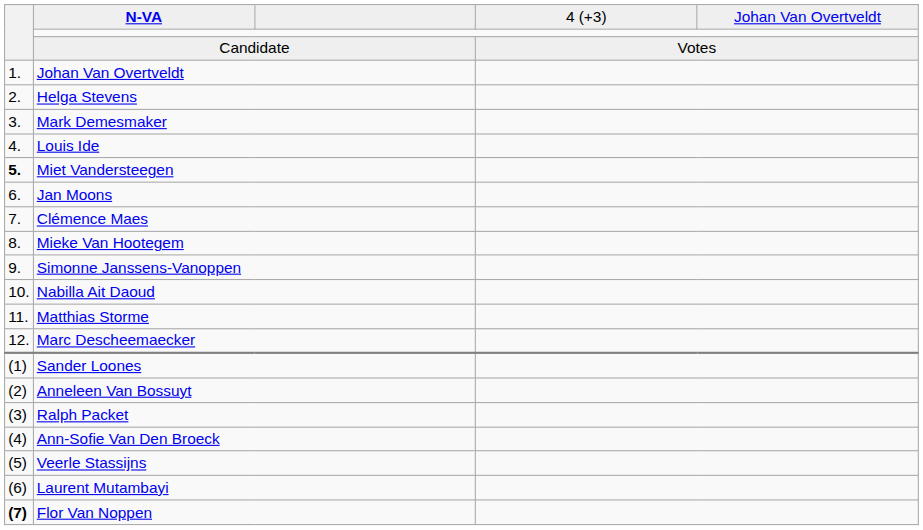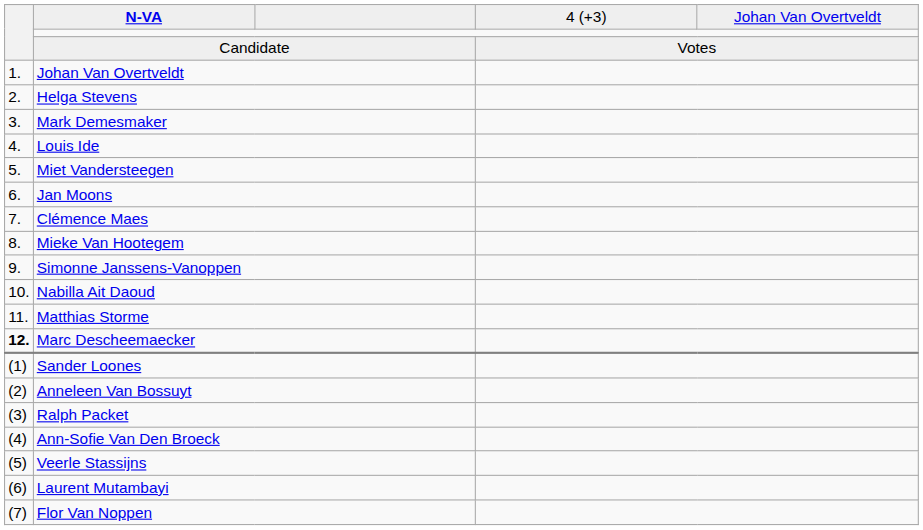(15, 170) bold -> (15, 170) normal
(19, 341) normal -> (19, 341) bold
(18, 512) bold -> (18, 512) normal
